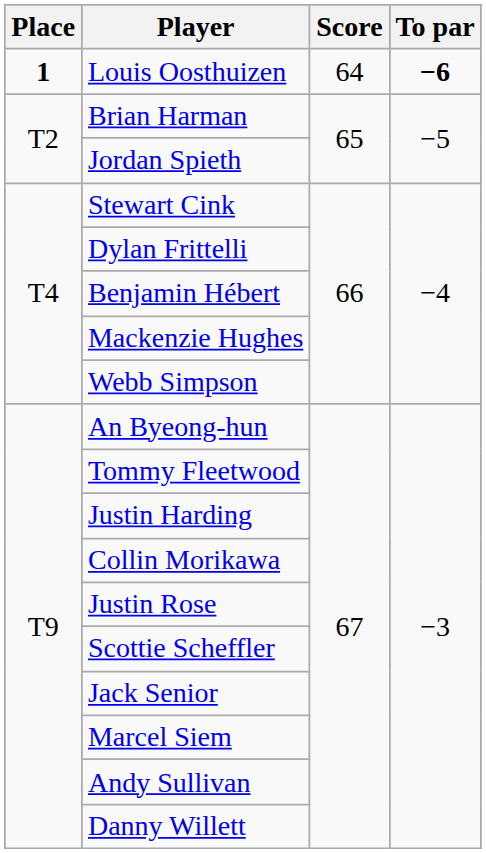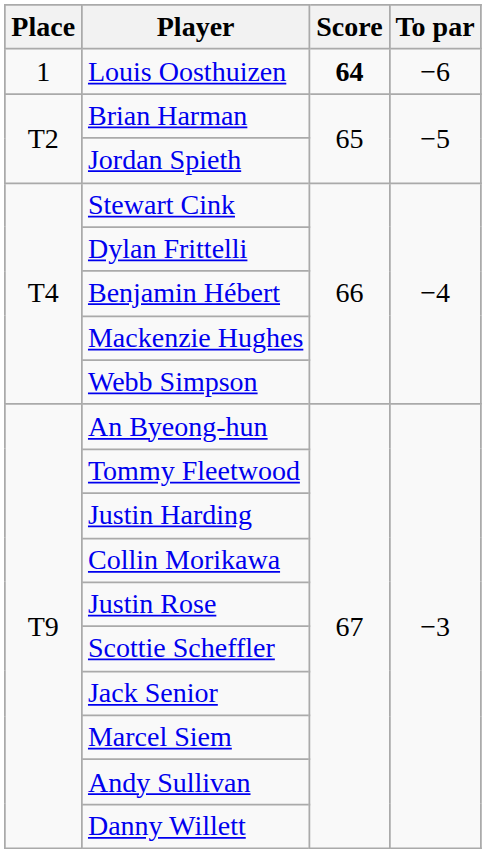(43, 71) bold -> (43, 71) normal
(349, 71) normal -> (349, 71) bold
(435, 71) bold -> (435, 71) normal
